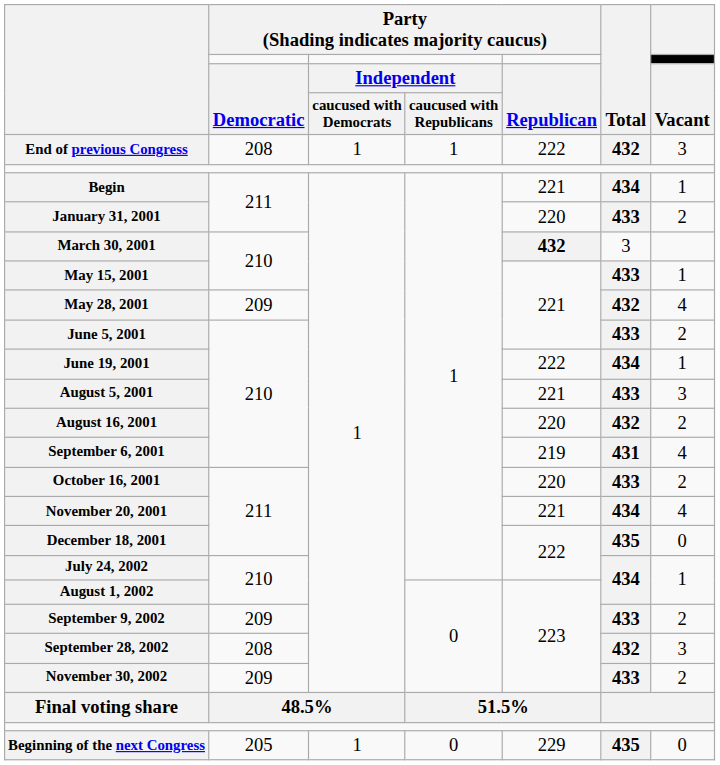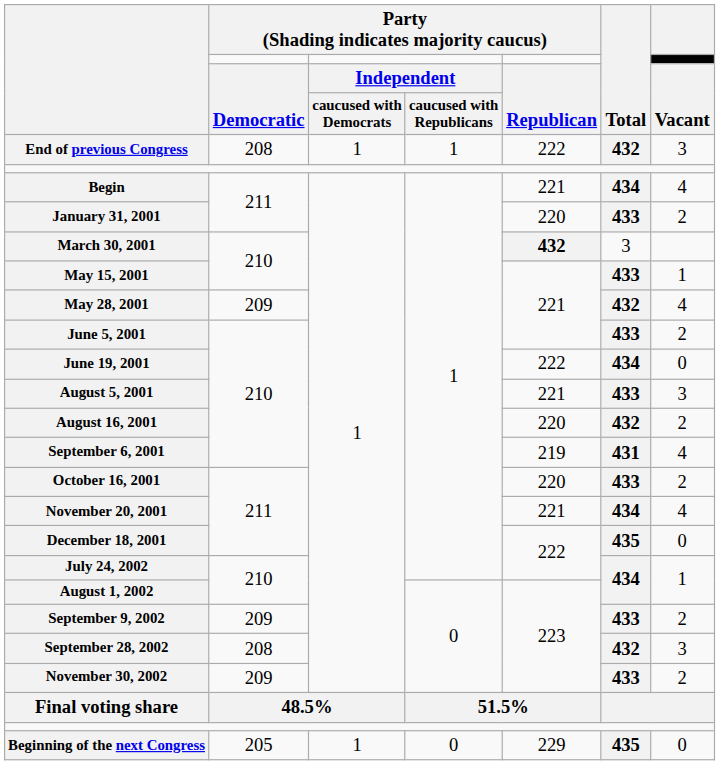(682, 187) 1 -> (682, 187) 4
(682, 363) 1 -> (682, 363) 0
